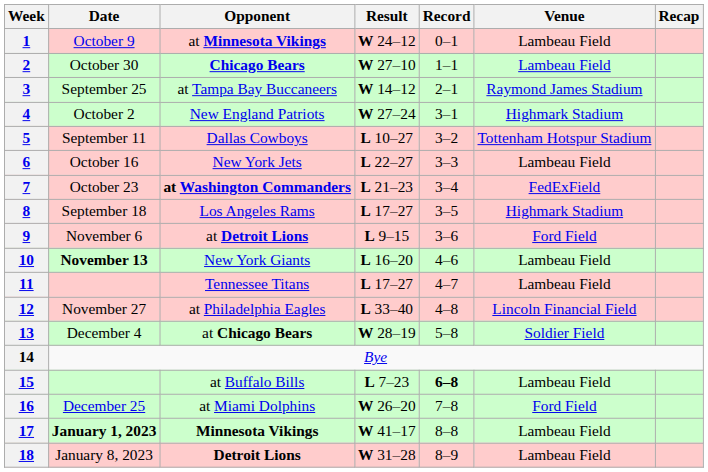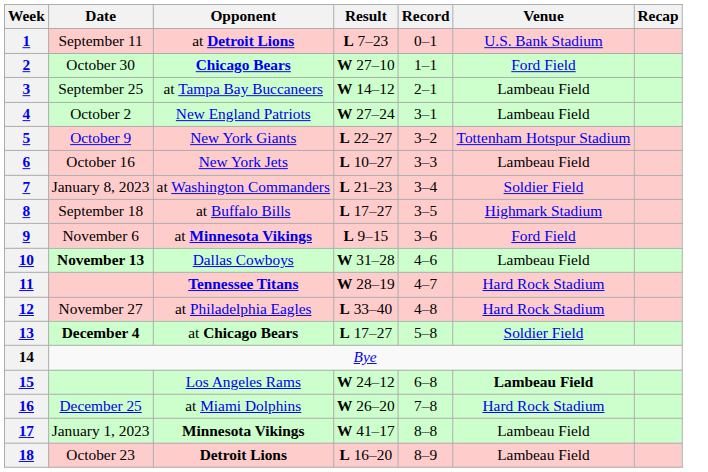(104, 41) October 9 -> (101, 41) September 11
(257, 41) at Minnesota Vikings -> (243, 41) at Detroit Lions
(387, 41) W 24–12 -> (366, 41) L 7–23
(564, 41) Lambeau Field -> (544, 41) U.S. Bank Stadium
(564, 65) Lambeau Field -> (544, 65) Ford Field
(564, 89) Raymond James Stadium -> (543, 89) Lambeau Field
(564, 114) Highmark Stadium -> (543, 114) Lambeau Field
(104, 138) September 11 -> (101, 138) October 9
(257, 138) Dallas Cowboys -> (243, 138) New York Giants
(387, 138) L 10–27 -> (366, 138) L 22–27
(387, 162) L 22–27 -> (366, 162) L 10–27
(104, 187) October 23 -> (101, 187) January 8, 2023
(257, 187) bold -> (243, 187) normal
(564, 187) FedExField -> (543, 187) Soldier Field
(257, 211) Los Angeles Rams -> (243, 211) at Buffalo Bills
(257, 235) at Detroit Lions -> (243, 235) at Minnesota Vikings
(257, 260) New York Giants -> (243, 260) Dallas Cowboys
(387, 260) L 16–20 -> (366, 260) W 31–28
(257, 284) normal -> (243, 284) bold
(387, 284) L 17–27 -> (366, 284) W 28–19
(564, 284) Lambeau Field -> (544, 284) Hard Rock Stadium
(564, 308) Lincoln Financial Field -> (544, 308) Hard Rock Stadium
(104, 333) normal -> (101, 333) bold
(387, 333) W 28–19 -> (366, 333) L 17–27
(257, 382) at Buffalo Bills -> (243, 382) Los Angeles Rams
(387, 382) L 7–23 -> (366, 382) W 24–12
(447, 382) bold -> (426, 382) normal
(564, 382) normal -> (544, 382) bold
(564, 406) Ford Field -> (544, 406) Hard Rock Stadium
(104, 430) bold -> (101, 430) normal
(104, 455) January 8, 2023 -> (101, 455) October 23
(387, 455) W 31–28 -> (366, 455) L 16–20
